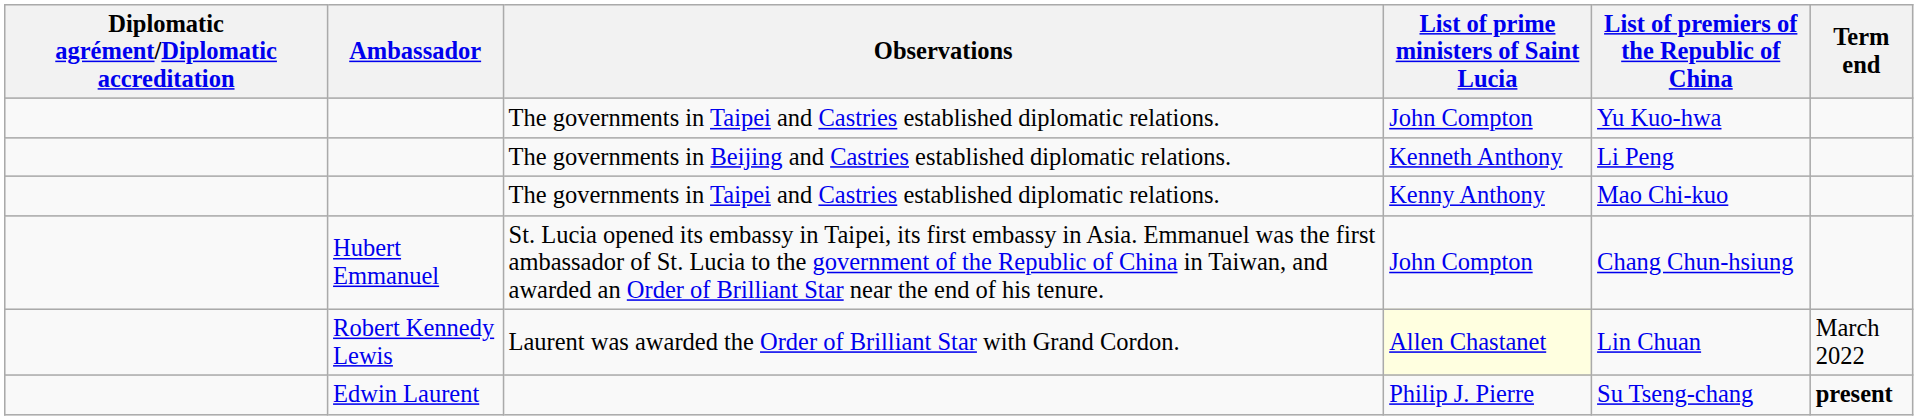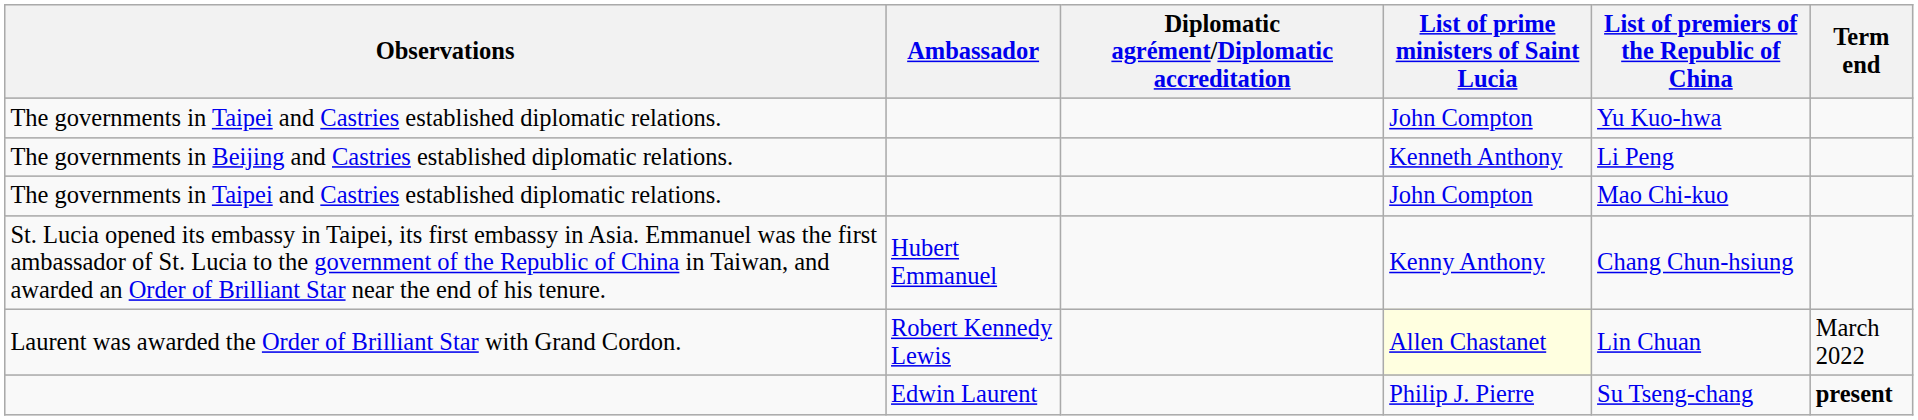columns swapped: (166, 51) <-> (943, 51)
(1467, 195) Kenny Anthony -> (1461, 195) John Compton
(1461, 261) John Compton -> (1467, 261) Kenny Anthony
